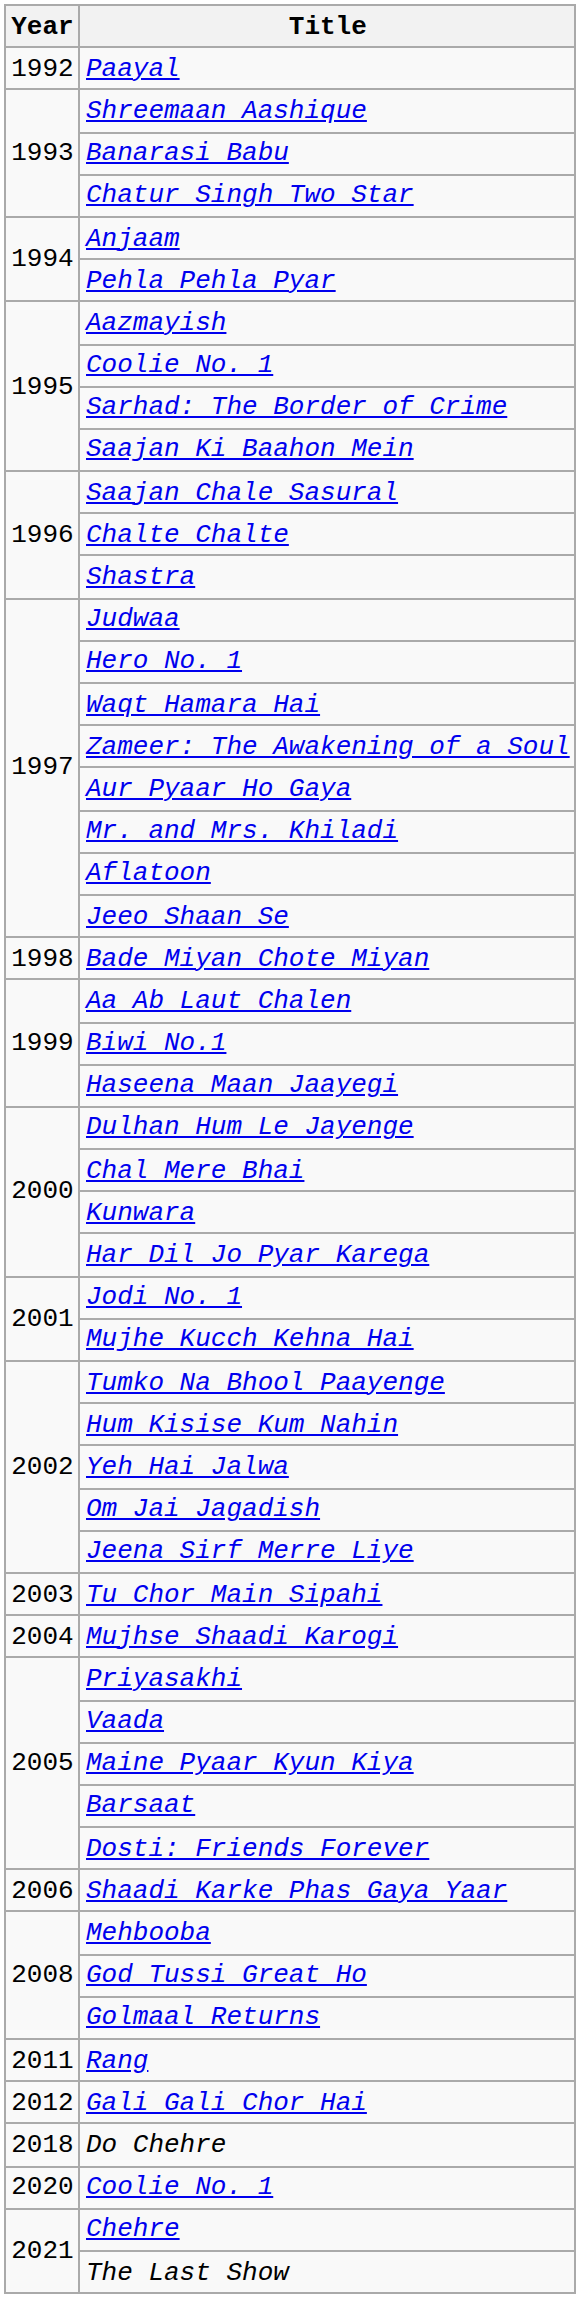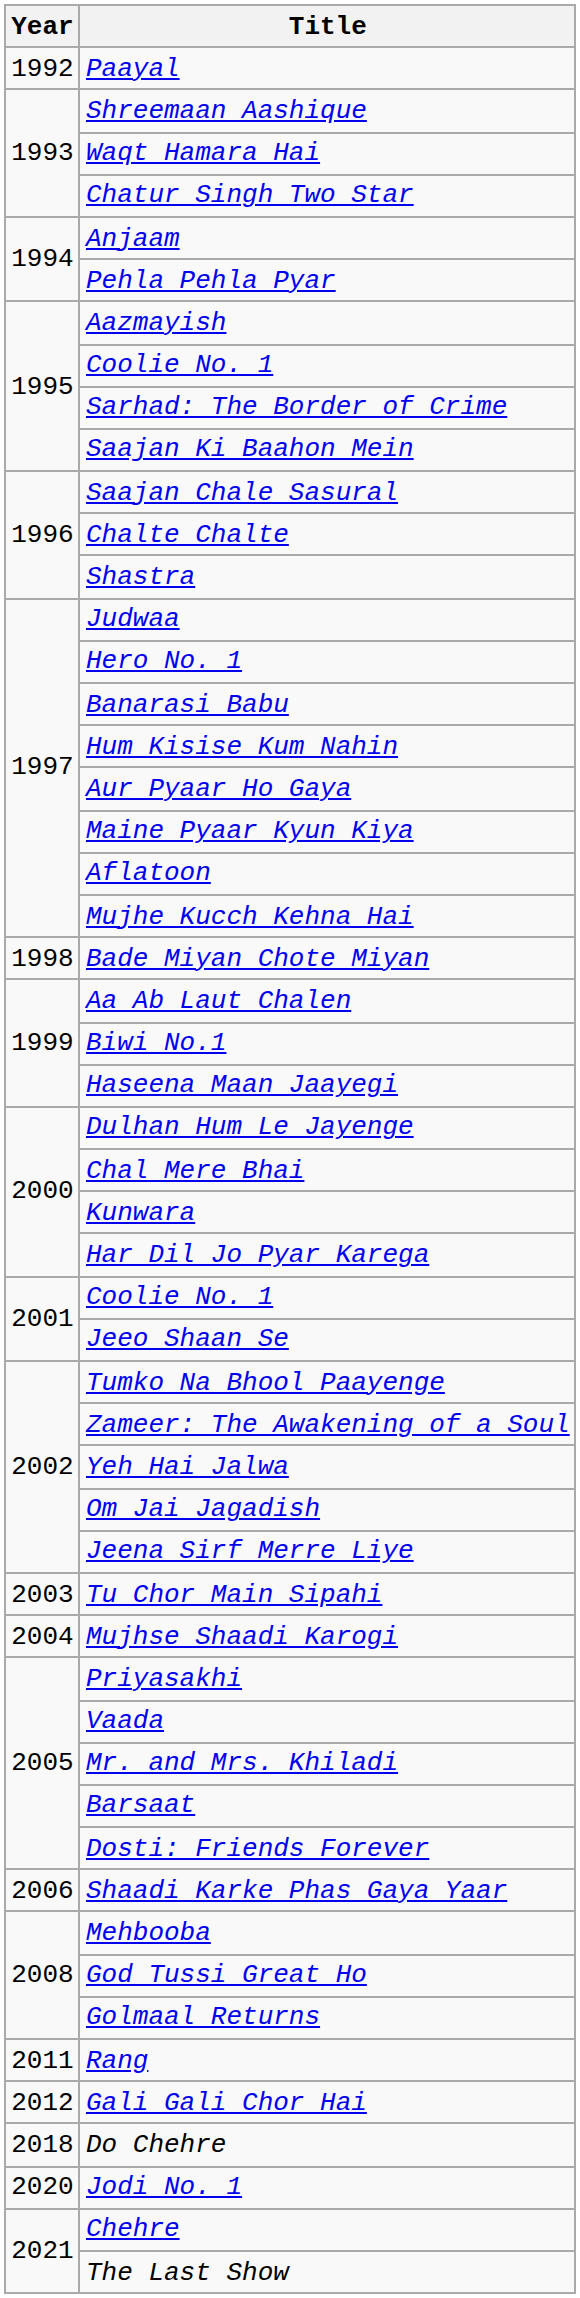(187, 153) Banarasi Babu -> (203, 153) Waqt Hamara Hai
(203, 704) Waqt Hamara Hai -> (187, 704) Banarasi Babu
(328, 747) Zameer: The Awakening of a Soul -> (242, 747) Hum Kisise Kum Nahin
(242, 831) Mr. and Mrs. Khiladi -> (250, 831) Maine Pyaar Kyun Kiya
(187, 916) Jeeo Shaan Se -> (250, 916) Mujhe Kucch Kehna Hai
(164, 1297) Jodi No. 1 -> (180, 1297) Coolie No. 1
(250, 1340) Mujhe Kucch Kehna Hai -> (187, 1340) Jeeo Shaan Se
(242, 1425) Hum Kisise Kum Nahin -> (328, 1425) Zameer: The Awakening of a Soul
(250, 1764) Maine Pyaar Kyun Kiya -> (242, 1764) Mr. and Mrs. Khiladi
(180, 2187) Coolie No. 1 -> (164, 2187) Jodi No. 1
